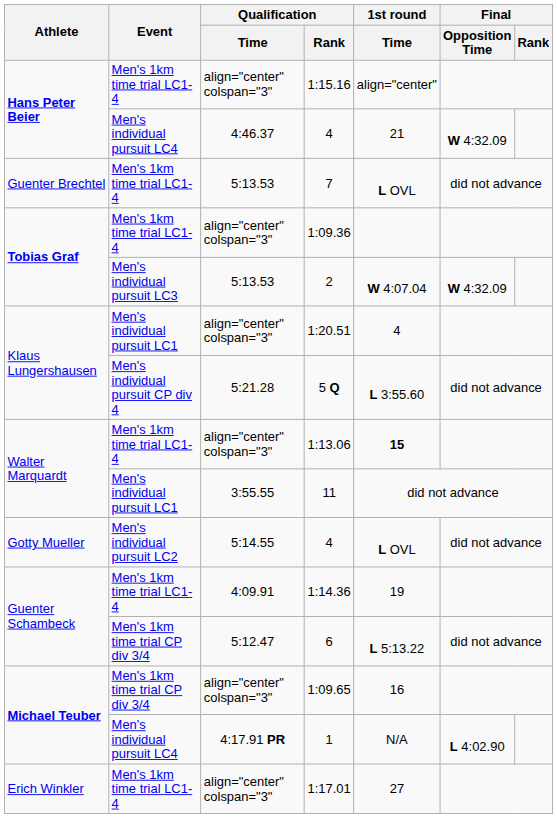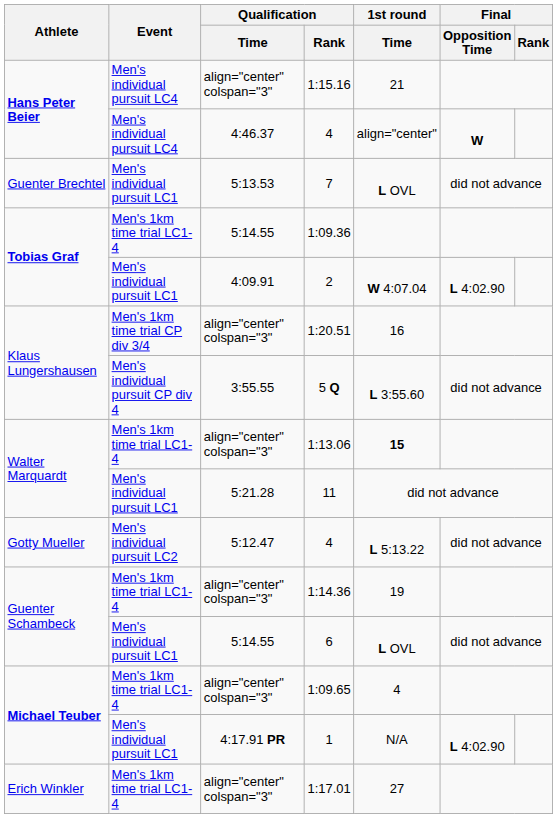(152, 85) Men's 1km time trial LC1-4 -> (145, 85) Men's individual pursuit LC4
(397, 85) align="center" -> (397, 85) 21
(397, 134) 21 -> (397, 134) align="center"
(477, 141) W 4:32.09 -> (477, 141) W
(152, 183) Men's 1km time trial LC1-4 -> (145, 183) Men's individual pursuit LC1
(244, 233) align="center" colspan="3" -> (253, 233) 5:14.55
(145, 282) Men's individual pursuit LC3 -> (145, 282) Men's individual pursuit LC1
(253, 282) 5:13.53 -> (253, 282) 4:09.91
(477, 289) W 4:32.09 -> (477, 289) L 4:02.90
(145, 331) Men's individual pursuit LC1 -> (147, 331) Men's 1km time trial CP div 3/4
(397, 331) 4 -> (397, 331) 16
(253, 388) 5:21.28 -> (253, 388) 3:55.55
(253, 493) 3:55.55 -> (253, 493) 5:21.28
(253, 543) 5:14.55 -> (253, 543) 5:12.47
(397, 550) L OVL -> (397, 550) L 5:13.22
(253, 592) 4:09.91 -> (244, 592) align="center" colspan="3"
(147, 641) Men's 1km time trial CP div 3/4 -> (145, 641) Men's individual pursuit LC1
(253, 641) 5:12.47 -> (253, 641) 5:14.55
(397, 648) L 5:13.22 -> (397, 648) L OVL
(147, 691) Men's 1km time trial CP div 3/4 -> (152, 691) Men's 1km time trial LC1-4
(397, 691) 16 -> (397, 691) 4
(145, 740) Men's individual pursuit LC4 -> (145, 740) Men's individual pursuit LC1
